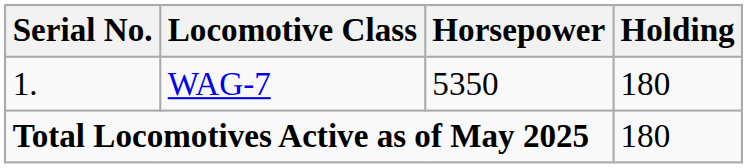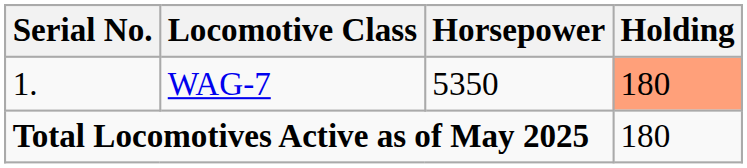(645, 83) no background -> (645, 83) lightsalmon background
